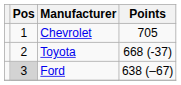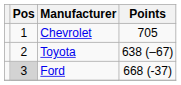(148, 52) 668 (-37) -> (148, 52) 638 (–67)
(148, 71) 638 (–67) -> (148, 71) 668 (-37)
